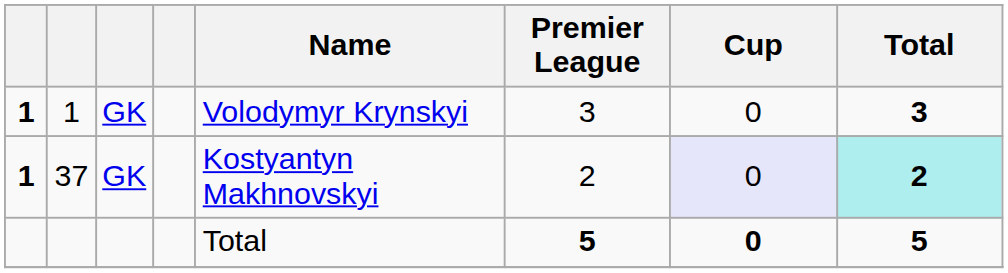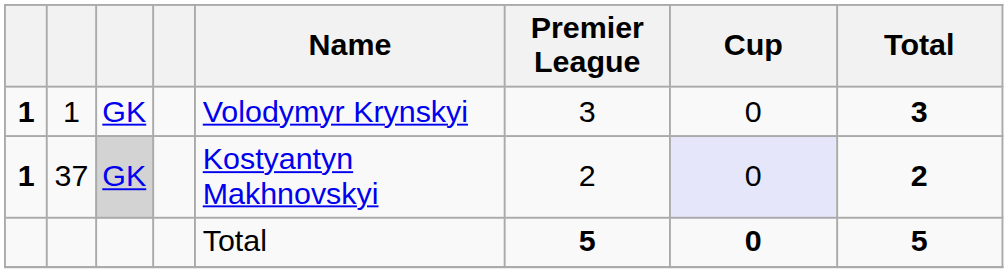(124, 176) no background -> (124, 176) lightgrey background
(919, 176) paleturquoise background -> (919, 176) no background
